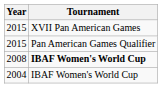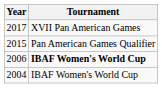(17, 28) 2015 -> (17, 28) 2017
(17, 59) 2008 -> (17, 59) 2006
